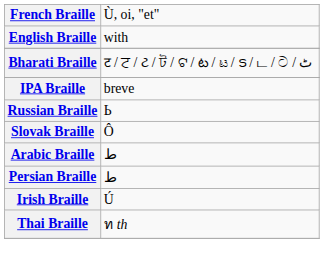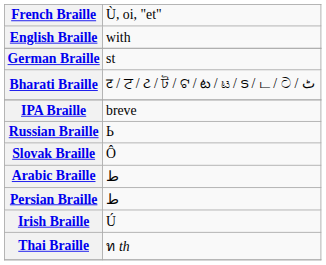+ row: (54, 59)
